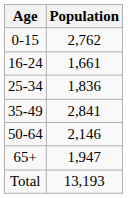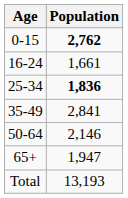(84, 39) normal -> (84, 39) bold
(84, 87) normal -> (84, 87) bold
